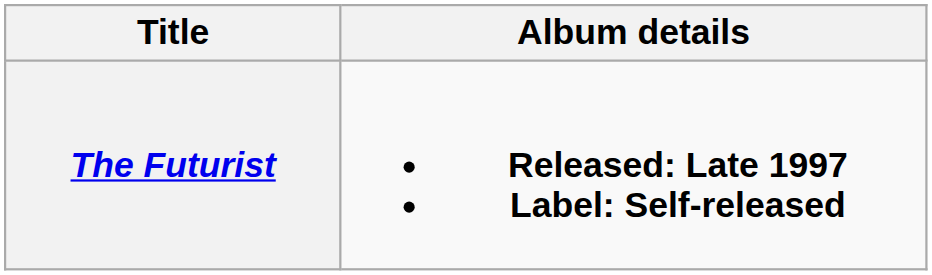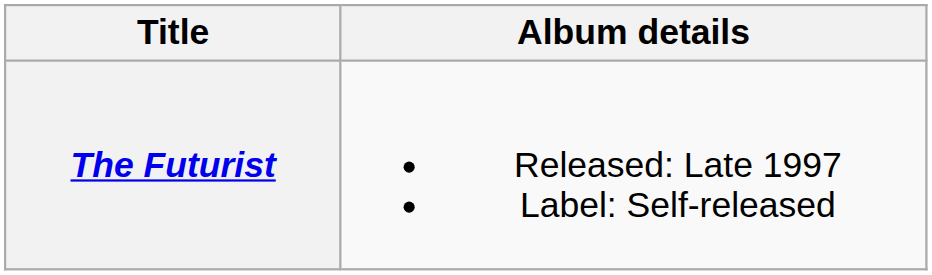(634, 185) bold -> (634, 185) normal
